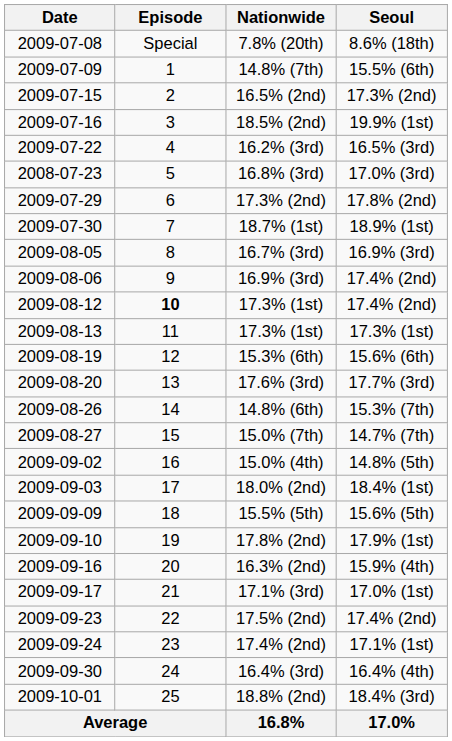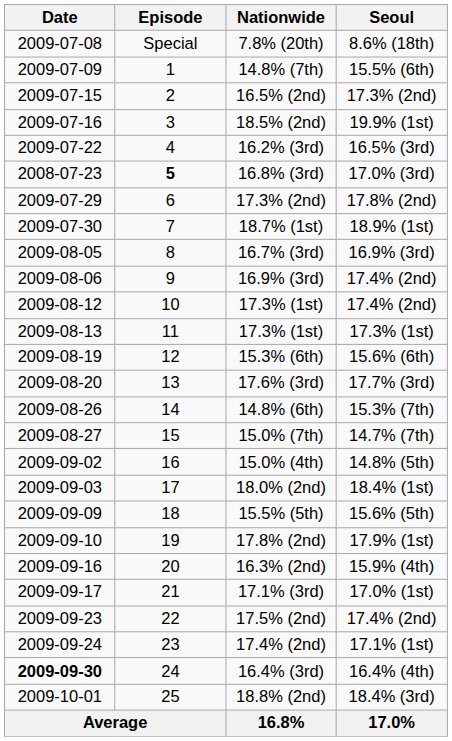(170, 174) normal -> (170, 174) bold
(170, 305) bold -> (170, 305) normal
(60, 670) normal -> (60, 670) bold
